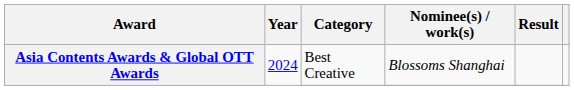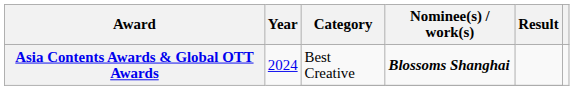(447, 65) normal -> (449, 65) bold
